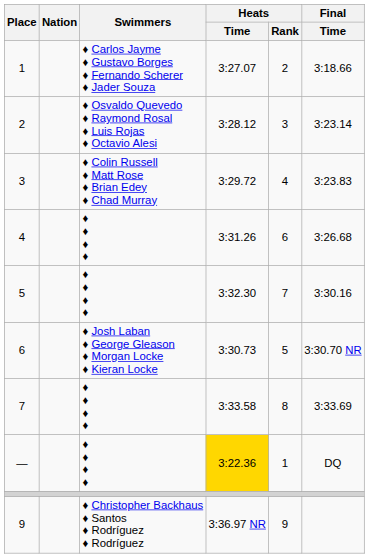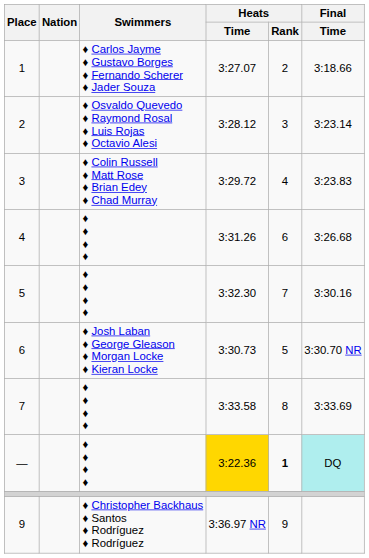(285, 463) normal -> (285, 463) bold
(333, 463) no background -> (333, 463) paleturquoise background
